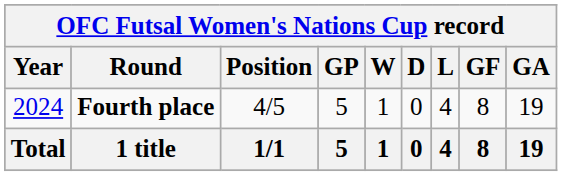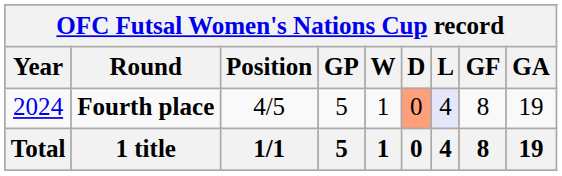(416, 108) no background -> (416, 108) lightsalmon background
(446, 108) no background -> (446, 108) lavender background
